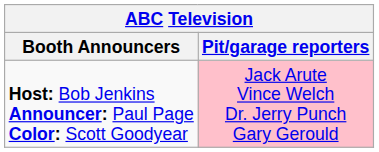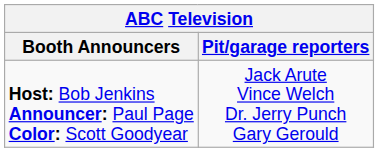(286, 104) pink background -> (286, 104) no background
